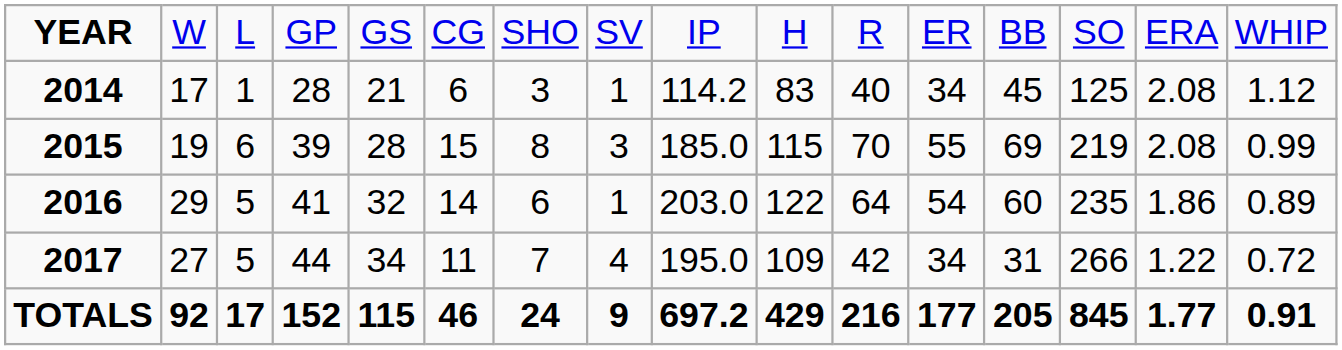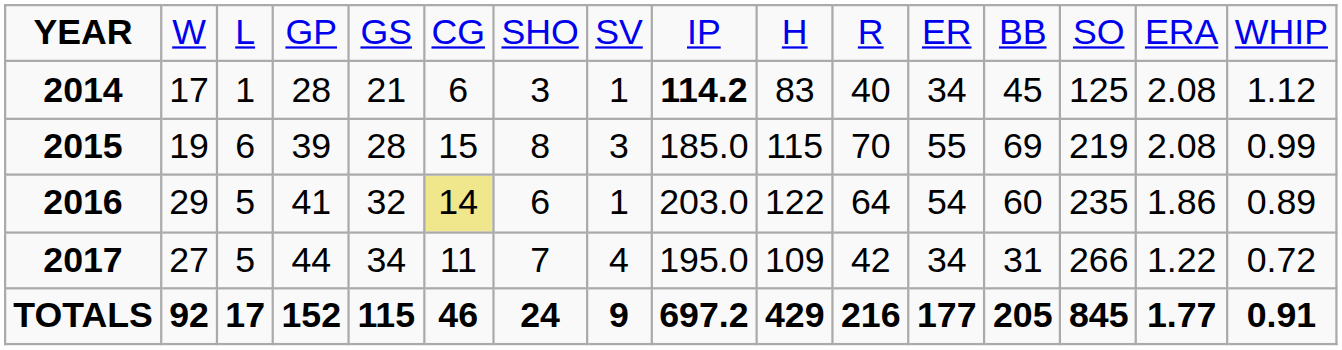(704, 89) normal -> (704, 89) bold
(458, 202) no background -> (458, 202) khaki background
